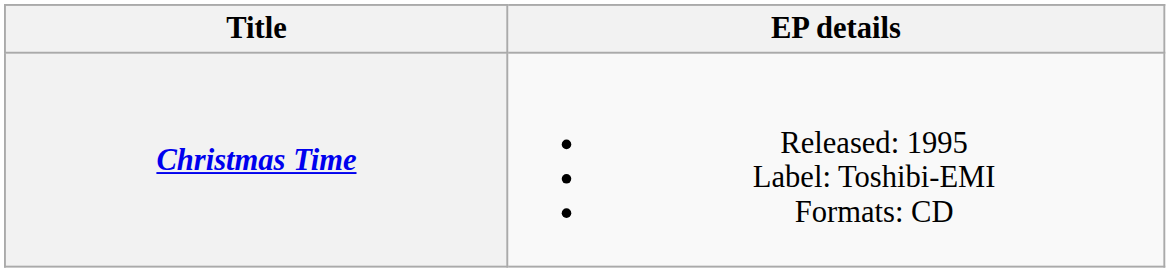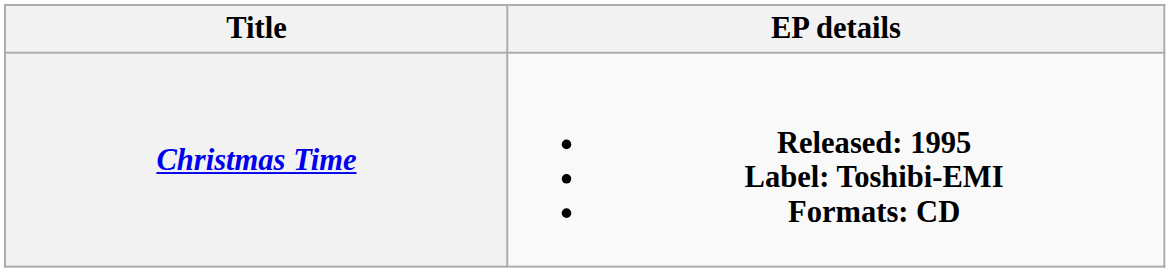(836, 177) normal -> (836, 177) bold
